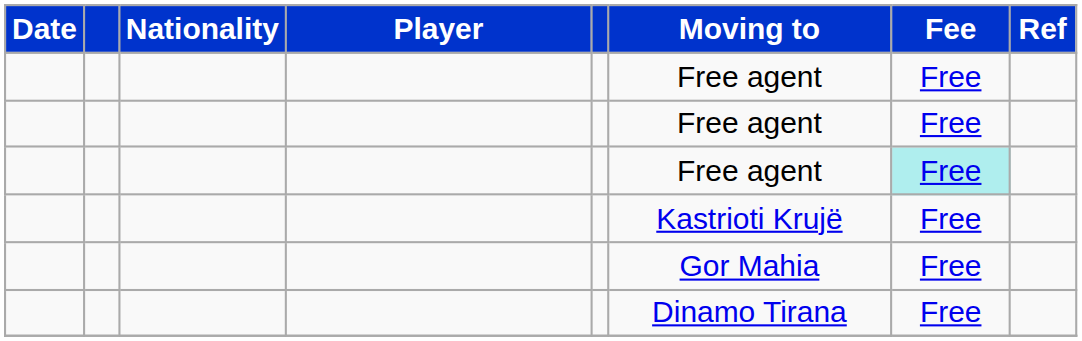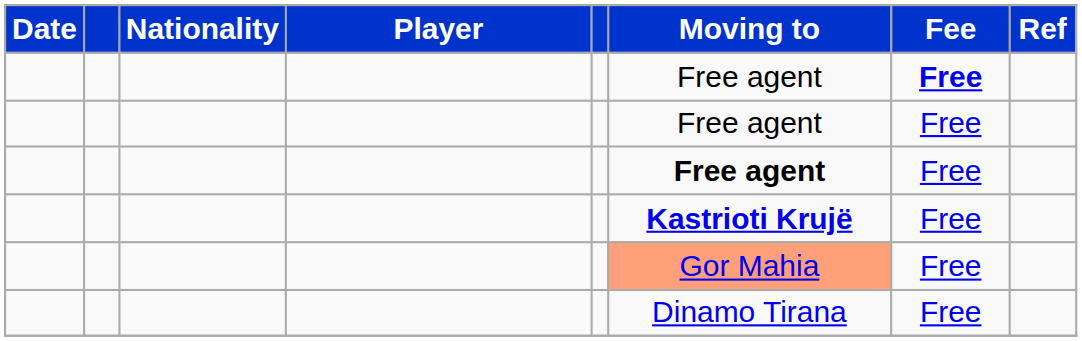(951, 76) normal -> (951, 76) bold
(749, 171) normal -> (749, 171) bold
(951, 171) paleturquoise background -> (951, 171) no background
(749, 218) normal -> (749, 218) bold
(749, 266) no background -> (749, 266) lightsalmon background
